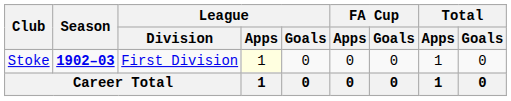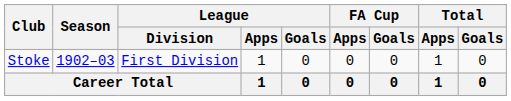(85, 61) bold -> (85, 61) normal
(261, 61) lightyellow background -> (261, 61) no background
